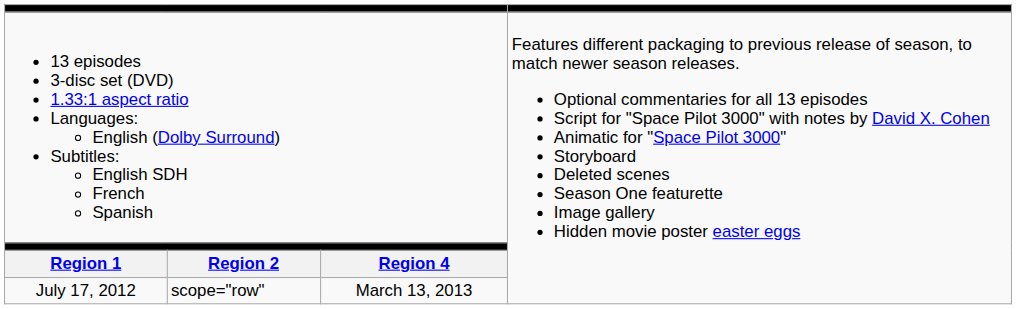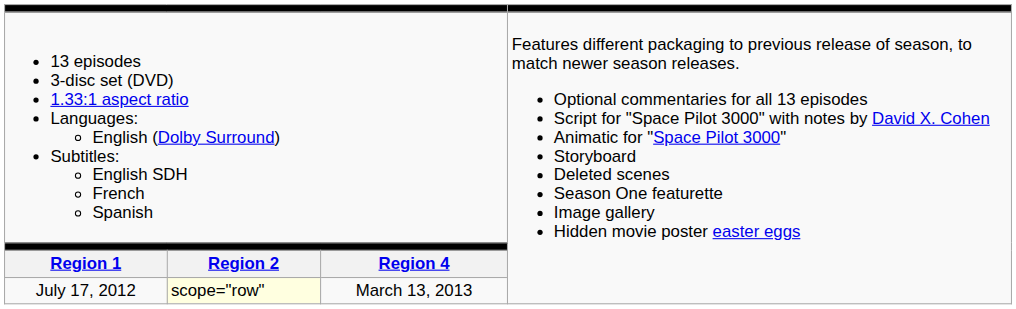(218, 290) no background -> (218, 290) lightyellow background
